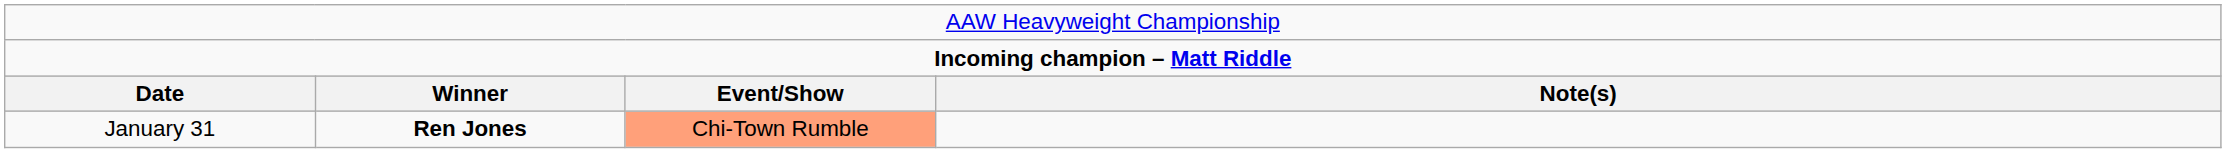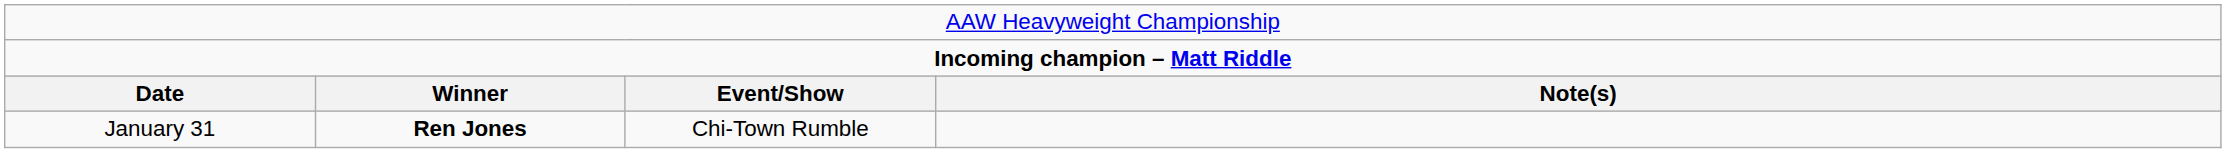(780, 128) lightsalmon background -> (780, 128) no background
